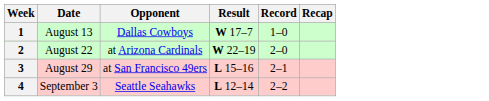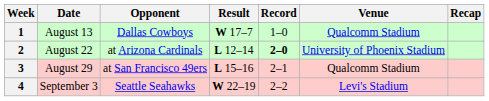+ column: (374, 13)
(234, 50) W 22–19 -> (234, 50) L 12–14
(279, 50) normal -> (279, 50) bold
(234, 86) L 12–14 -> (234, 86) W 22–19
